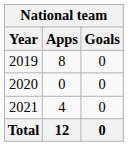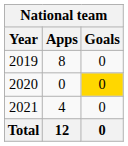(102, 84) no background -> (102, 84) gold background
